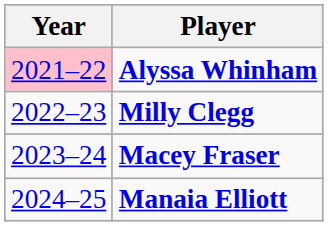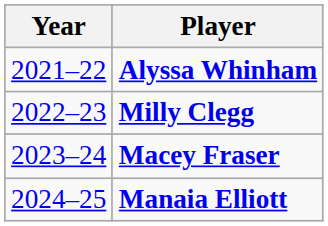(59, 69) pink background -> (59, 69) no background
